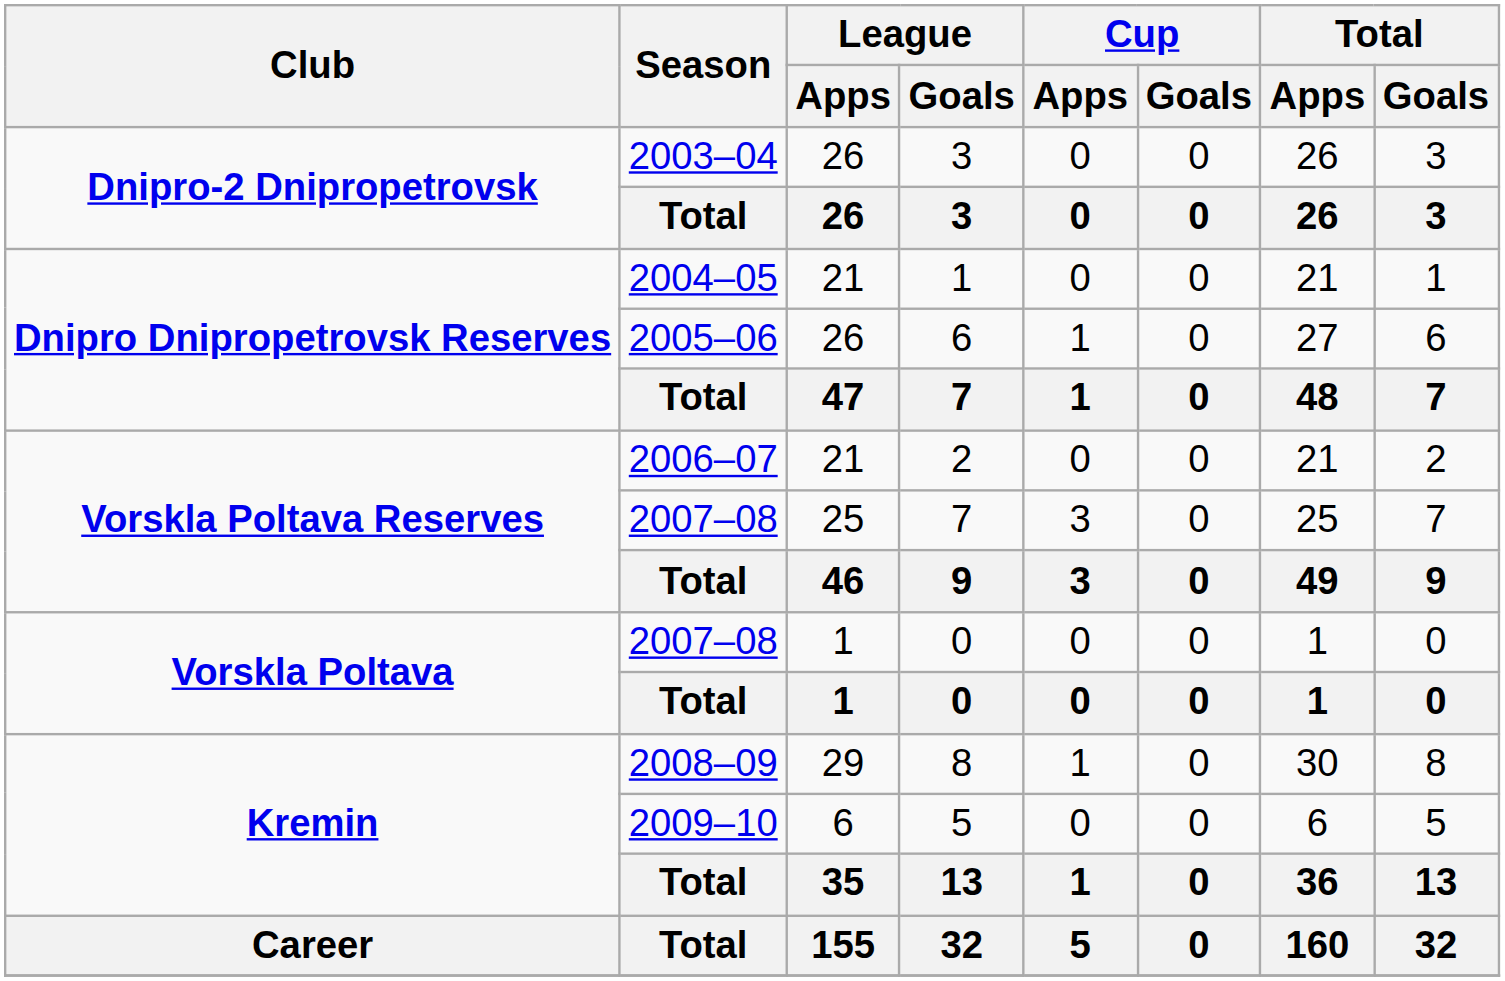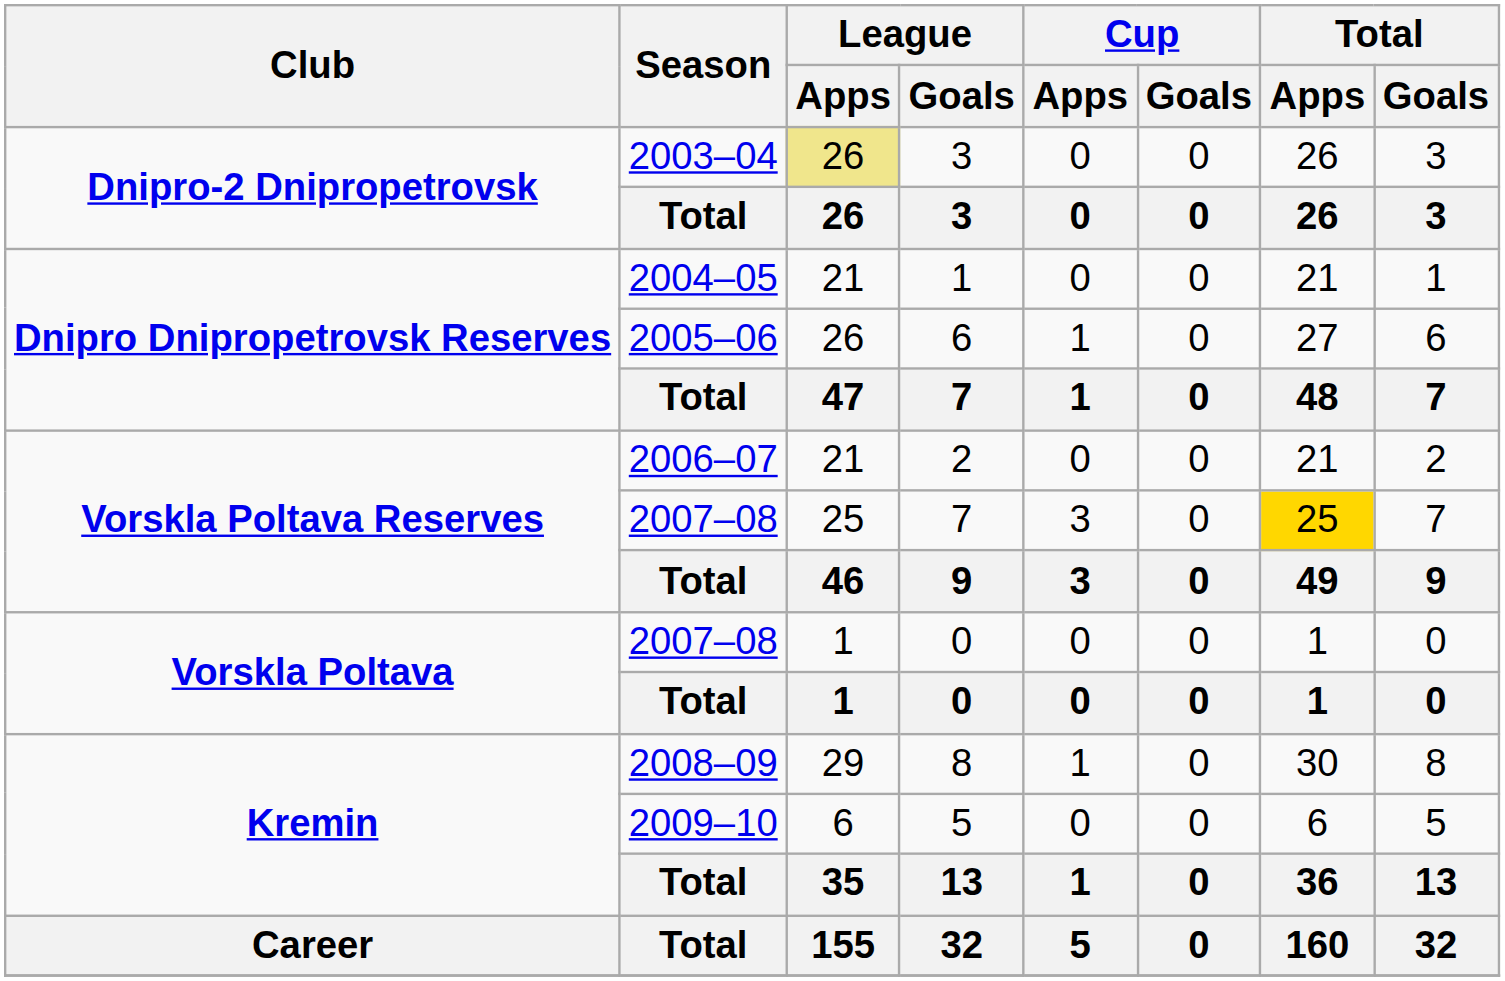(843, 156) no background -> (843, 156) khaki background
(1317, 519) no background -> (1317, 519) gold background
